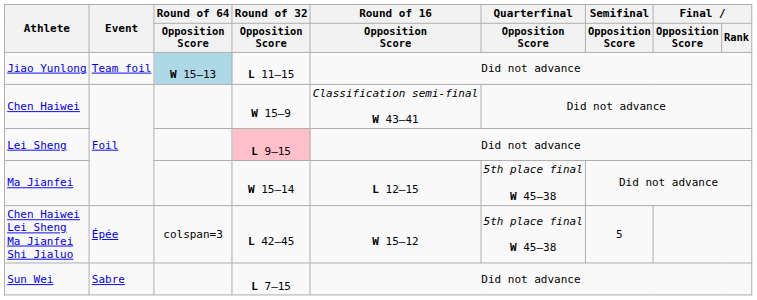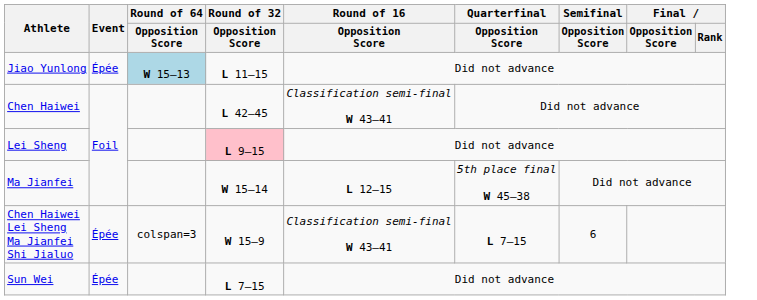(122, 68) Team foil -> (105, 68) Épée
(271, 113) W 15–9 -> (245, 113) L 42–45
(271, 241) L 42–45 -> (245, 241) W 15–9
(396, 241) W 15–12 -> (369, 234) Classification semi-final W 43–41
(533, 234) 5th place final W 45–38 -> (507, 241) L 7–15
(619, 234) 5 -> (593, 234) 6
(108, 279) Sabre -> (105, 279) Épée
